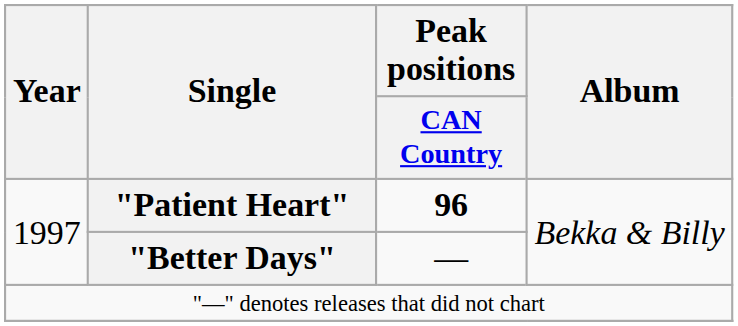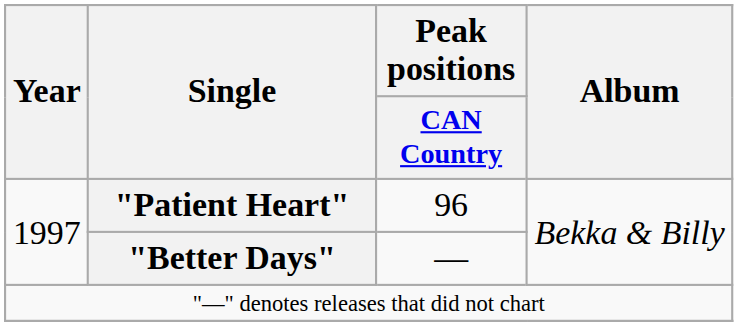(451, 204) bold -> (451, 204) normal
